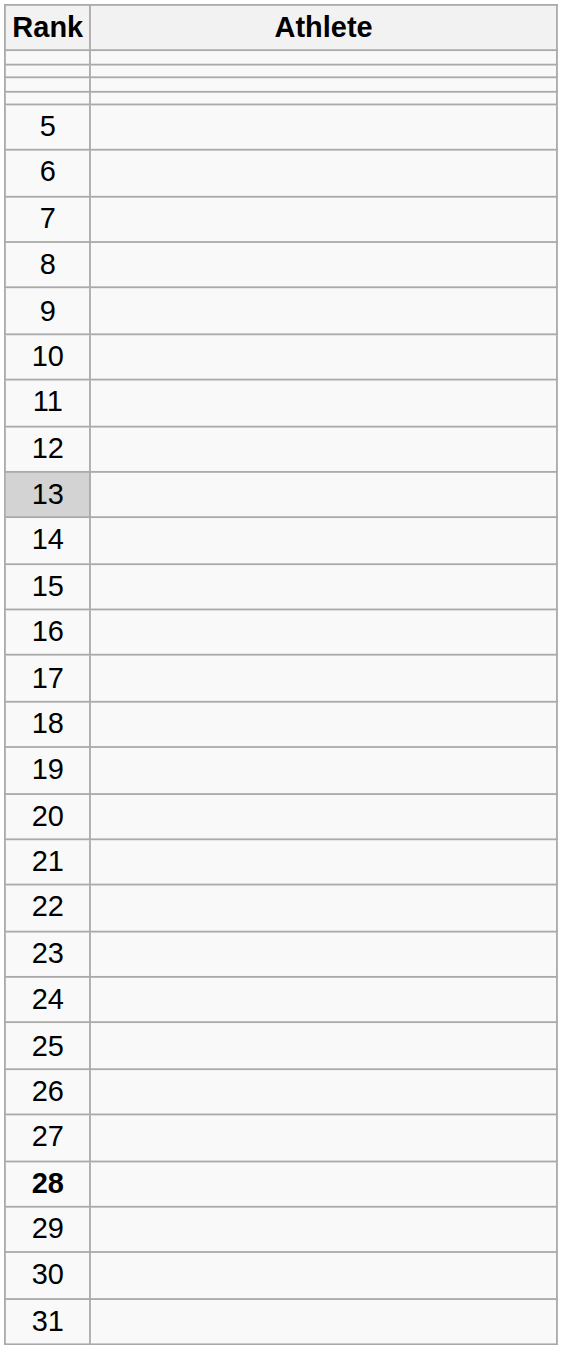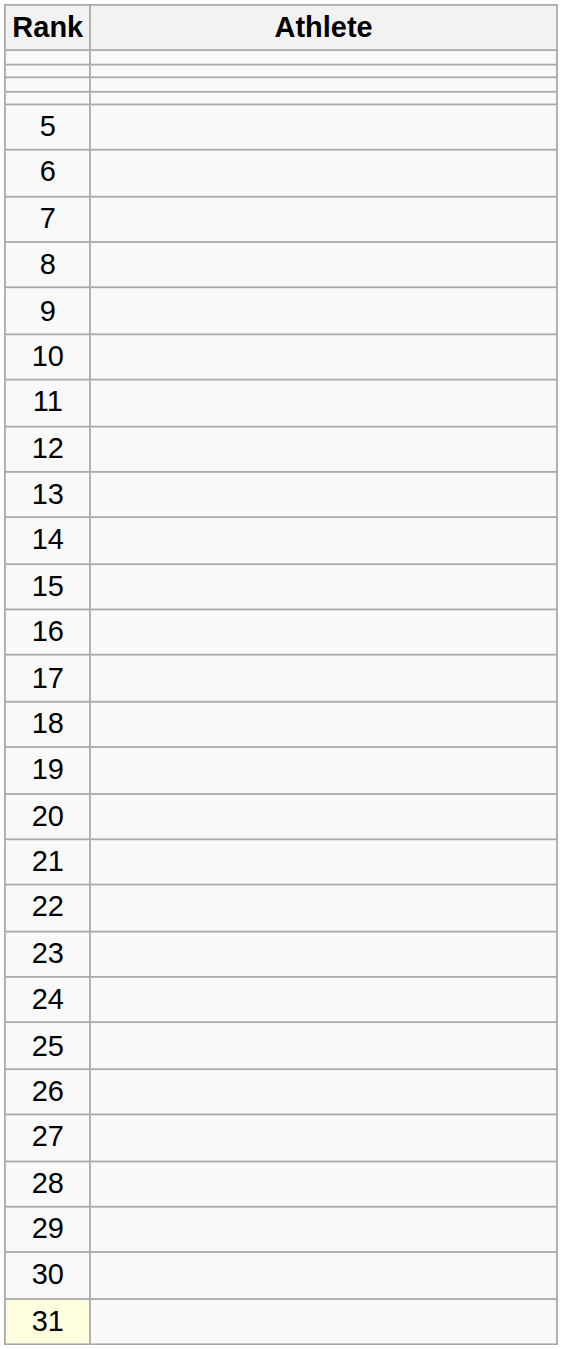(48, 494) lightgrey background -> (48, 494) no background
(48, 1183) bold -> (48, 1183) normal
(48, 1320) no background -> (48, 1320) lightyellow background
